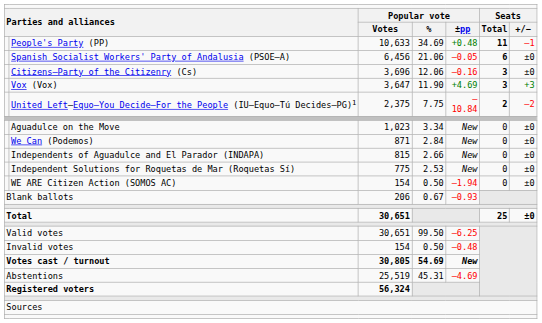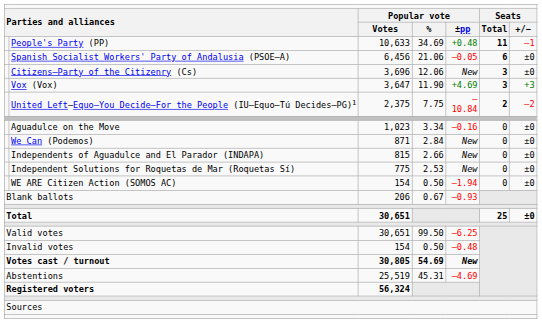(465, 71) –0.16 -> (470, 71) New
(470, 127) New -> (465, 127) –0.16
